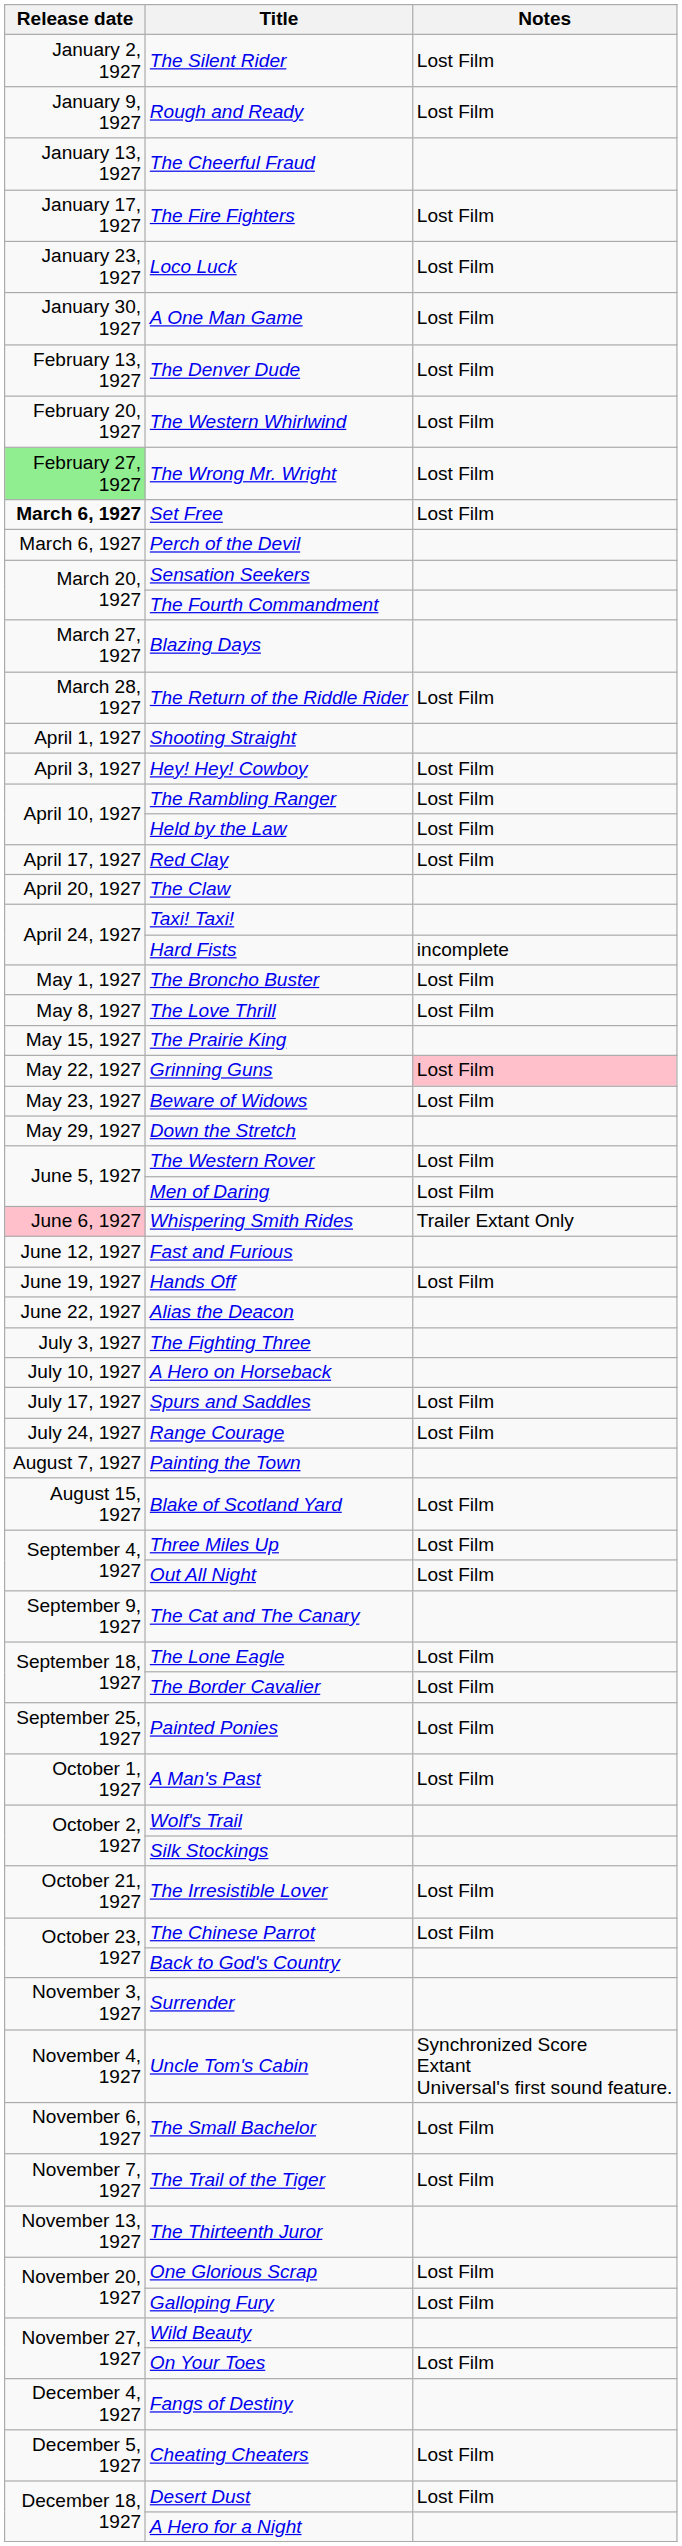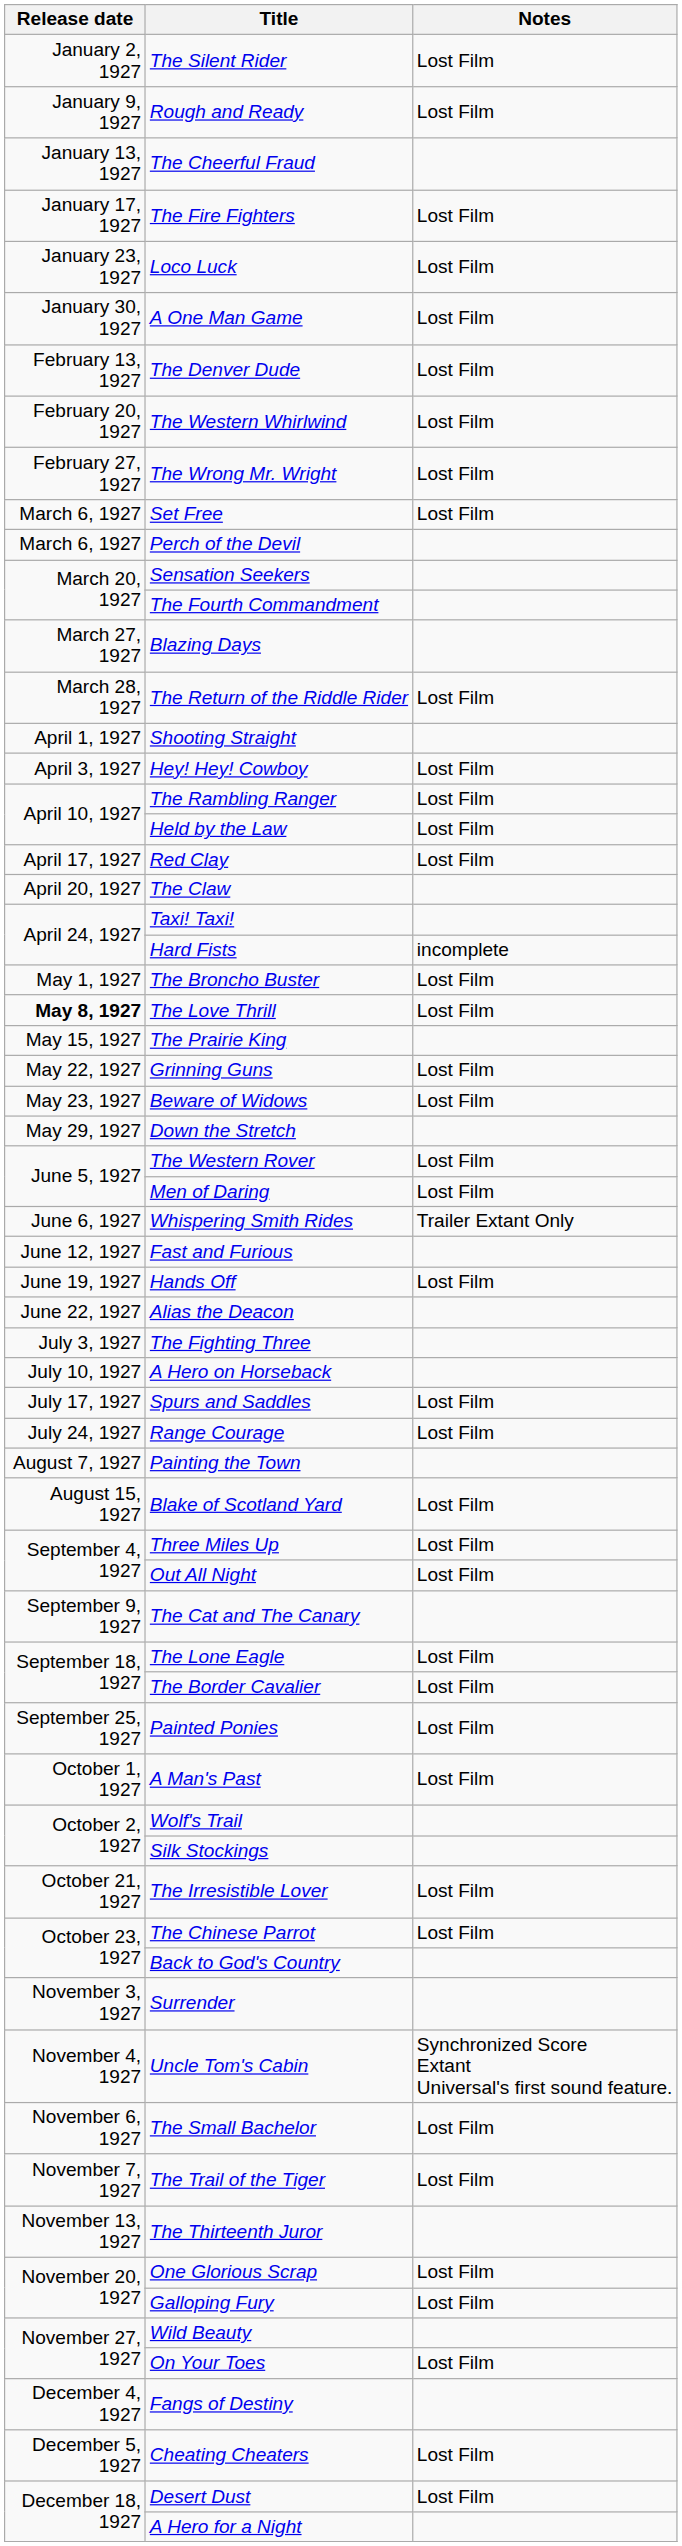(87, 473) lightgreen background -> (87, 473) no background
(79, 514) bold -> (80, 514) normal
(89, 1010) normal -> (88, 1010) bold
(455, 1070) pink background -> (455, 1070) no background
(86, 1221) pink background -> (86, 1221) no background
